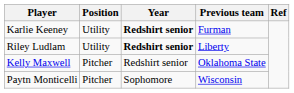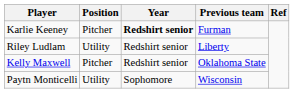(96, 29) Utility -> (97, 29) Pitcher
(158, 46) bold -> (156, 46) normal
(97, 79) Pitcher -> (96, 79) Utility
